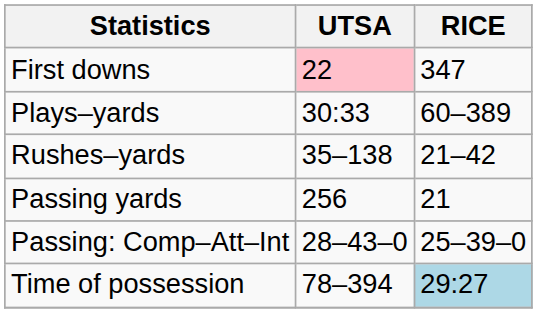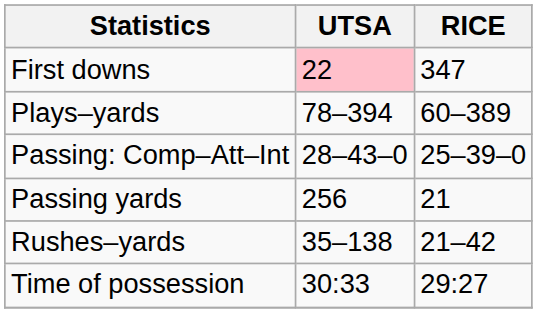(336, 112) 30:33 -> (347, 112) 78–394
rows swapped: (98, 155) <-> (150, 241)
(347, 285) 78–394 -> (336, 285) 30:33
(454, 285) lightblue background -> (454, 285) no background
